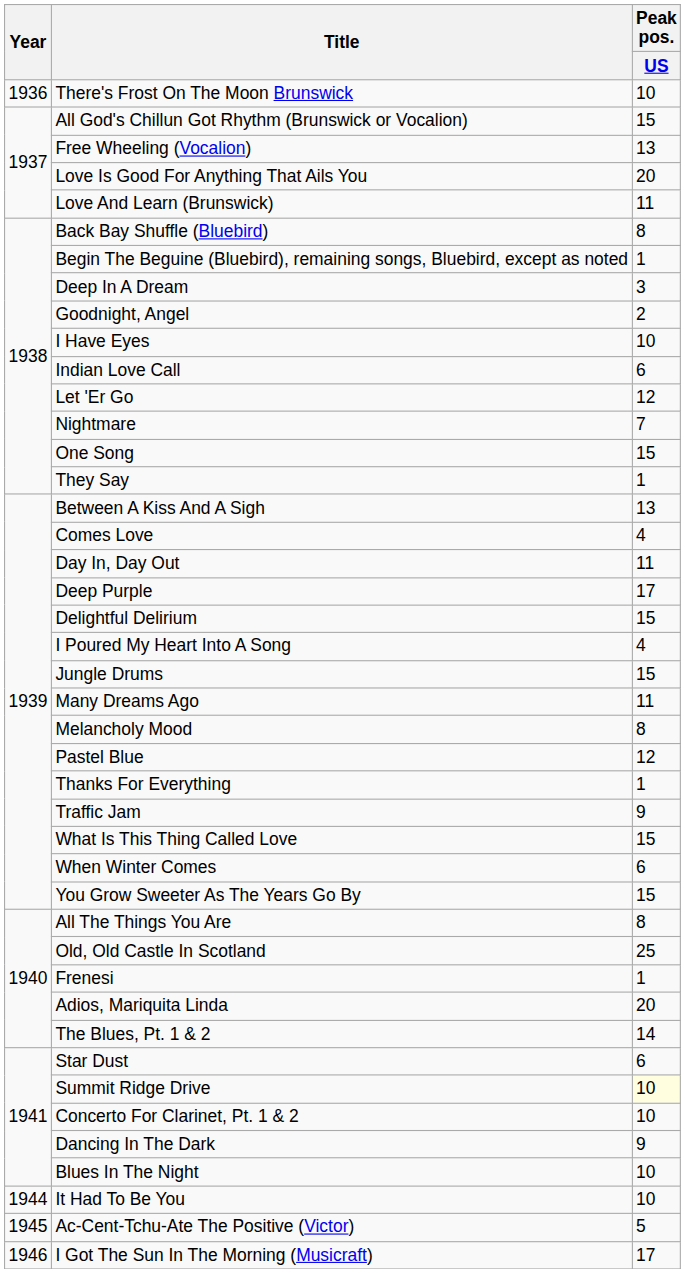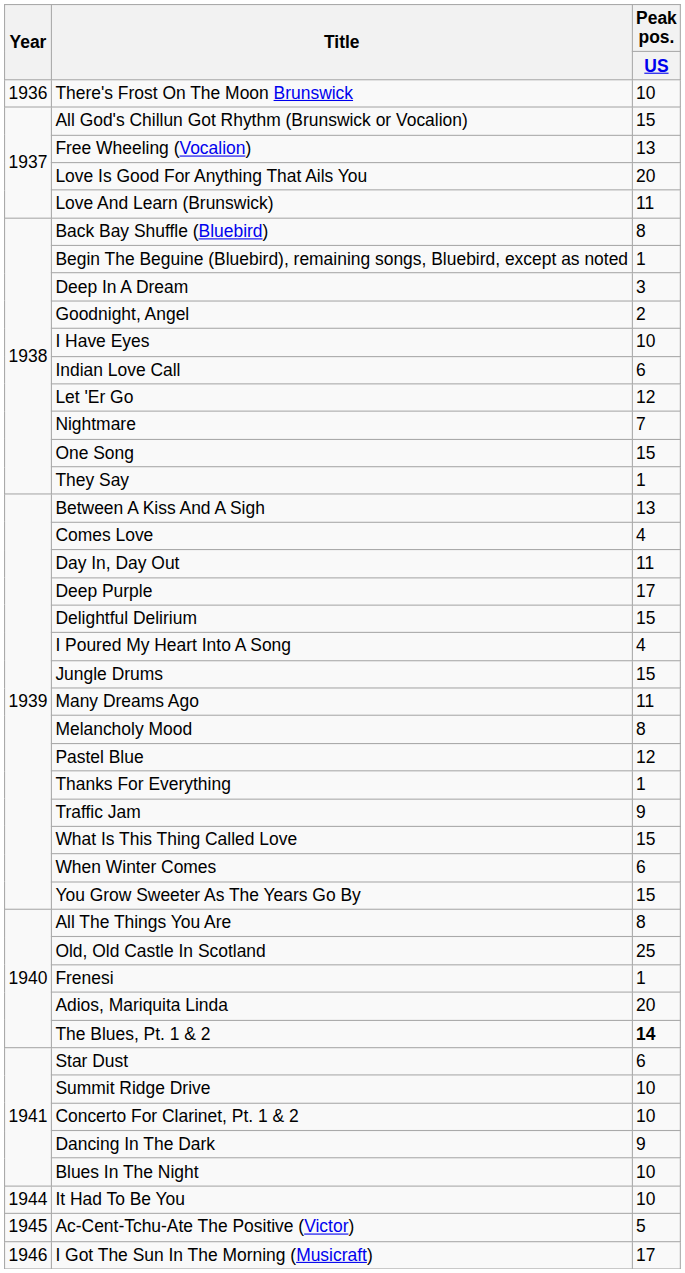(646, 1033) normal -> (646, 1033) bold
(646, 1088) lightyellow background -> (646, 1088) no background
